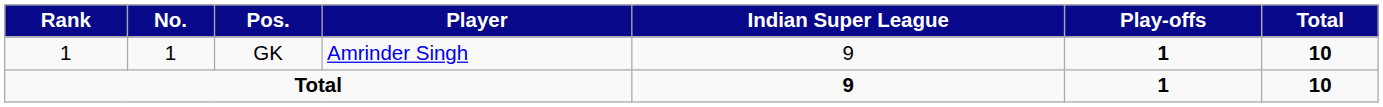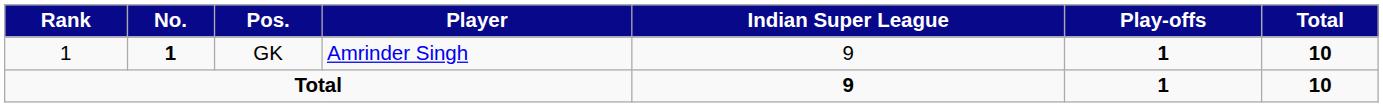(170, 53) normal -> (170, 53) bold
